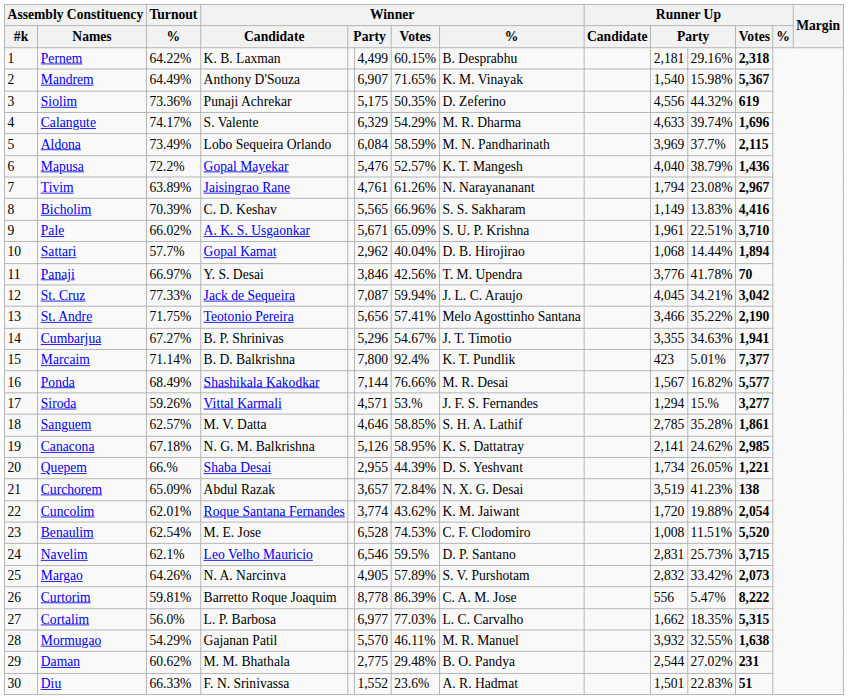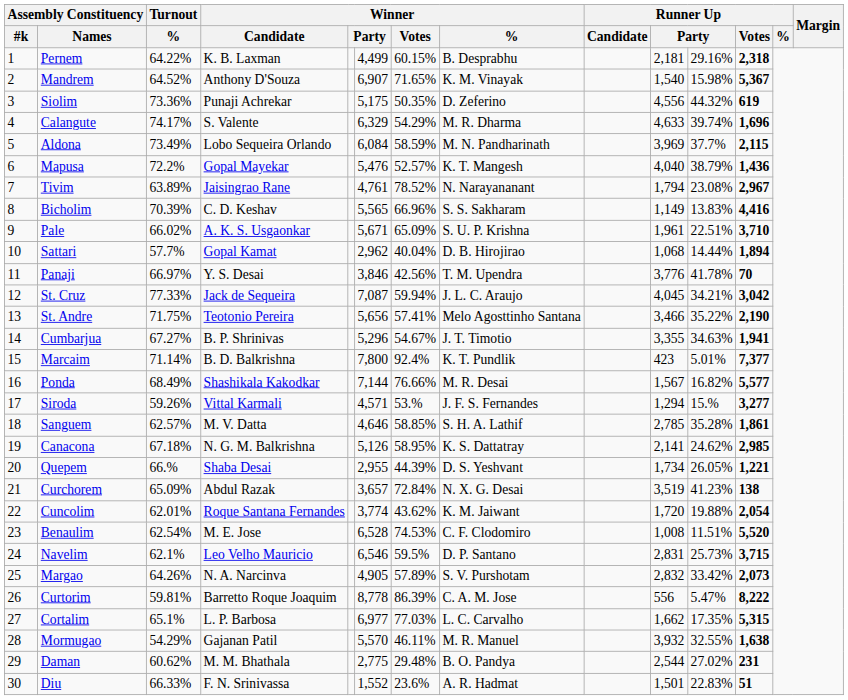(170, 79) 64.49% -> (170, 79) 64.52%
(415, 187) 61.26% -> (415, 187) 78.52%
(167, 619) 56.0% -> (167, 619) 65.1%
(712, 619) 18.35% -> (712, 619) 17.35%
